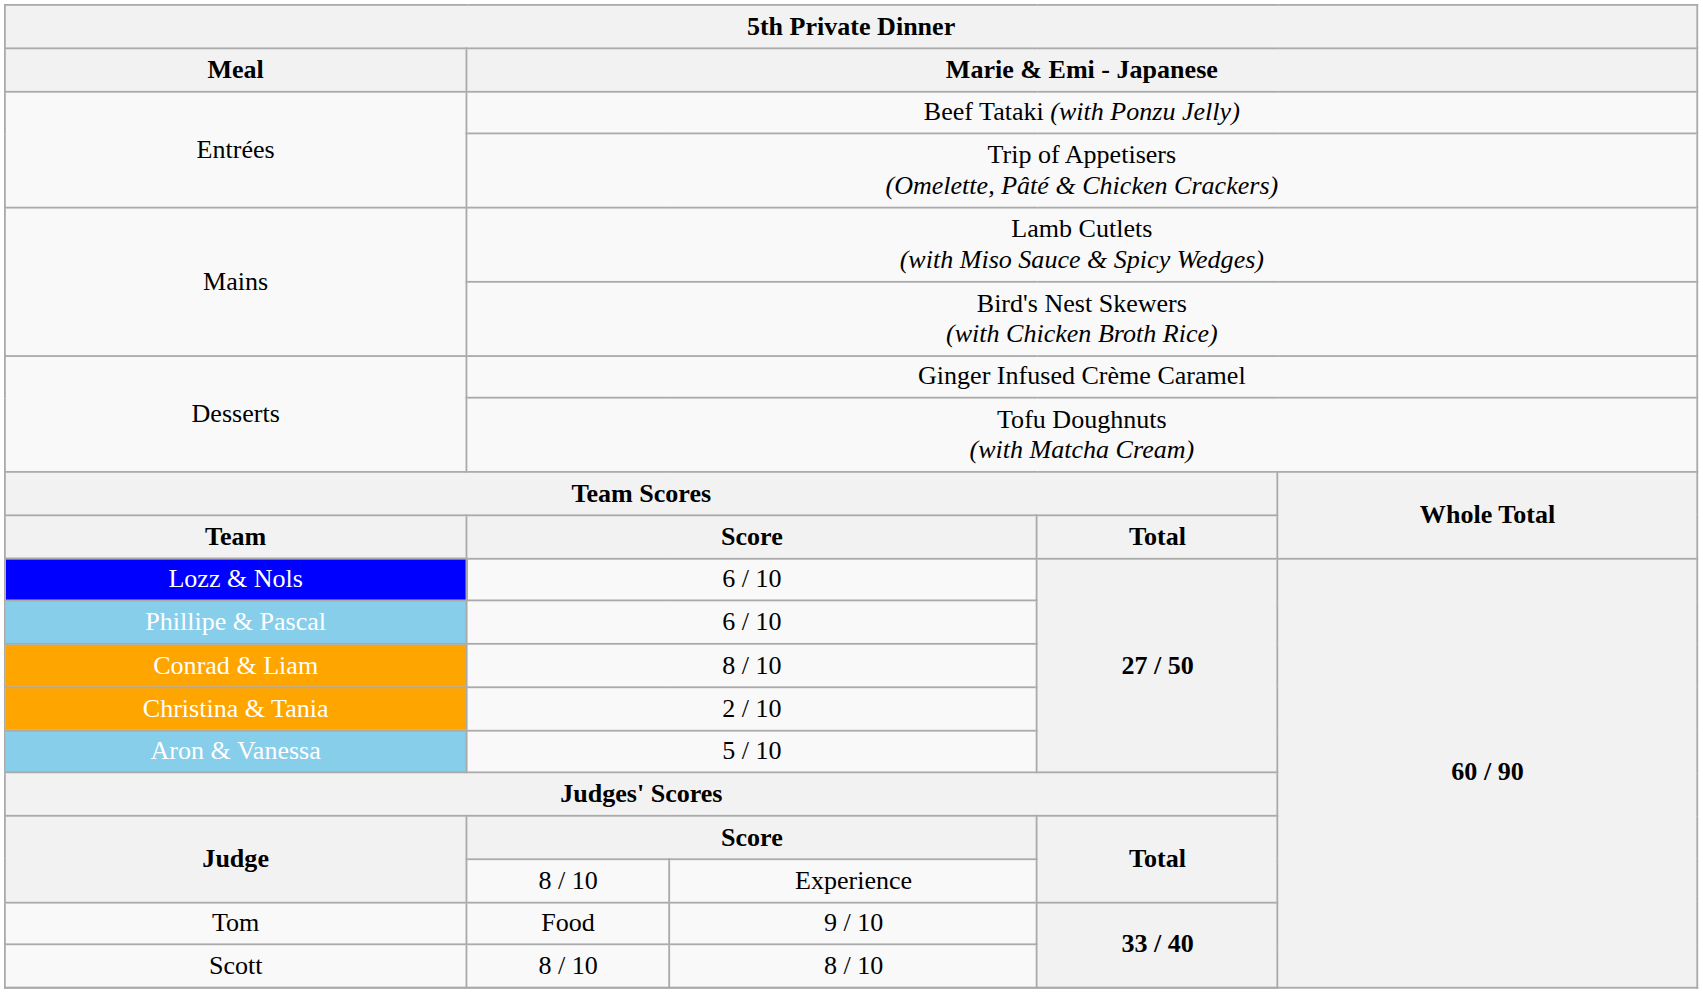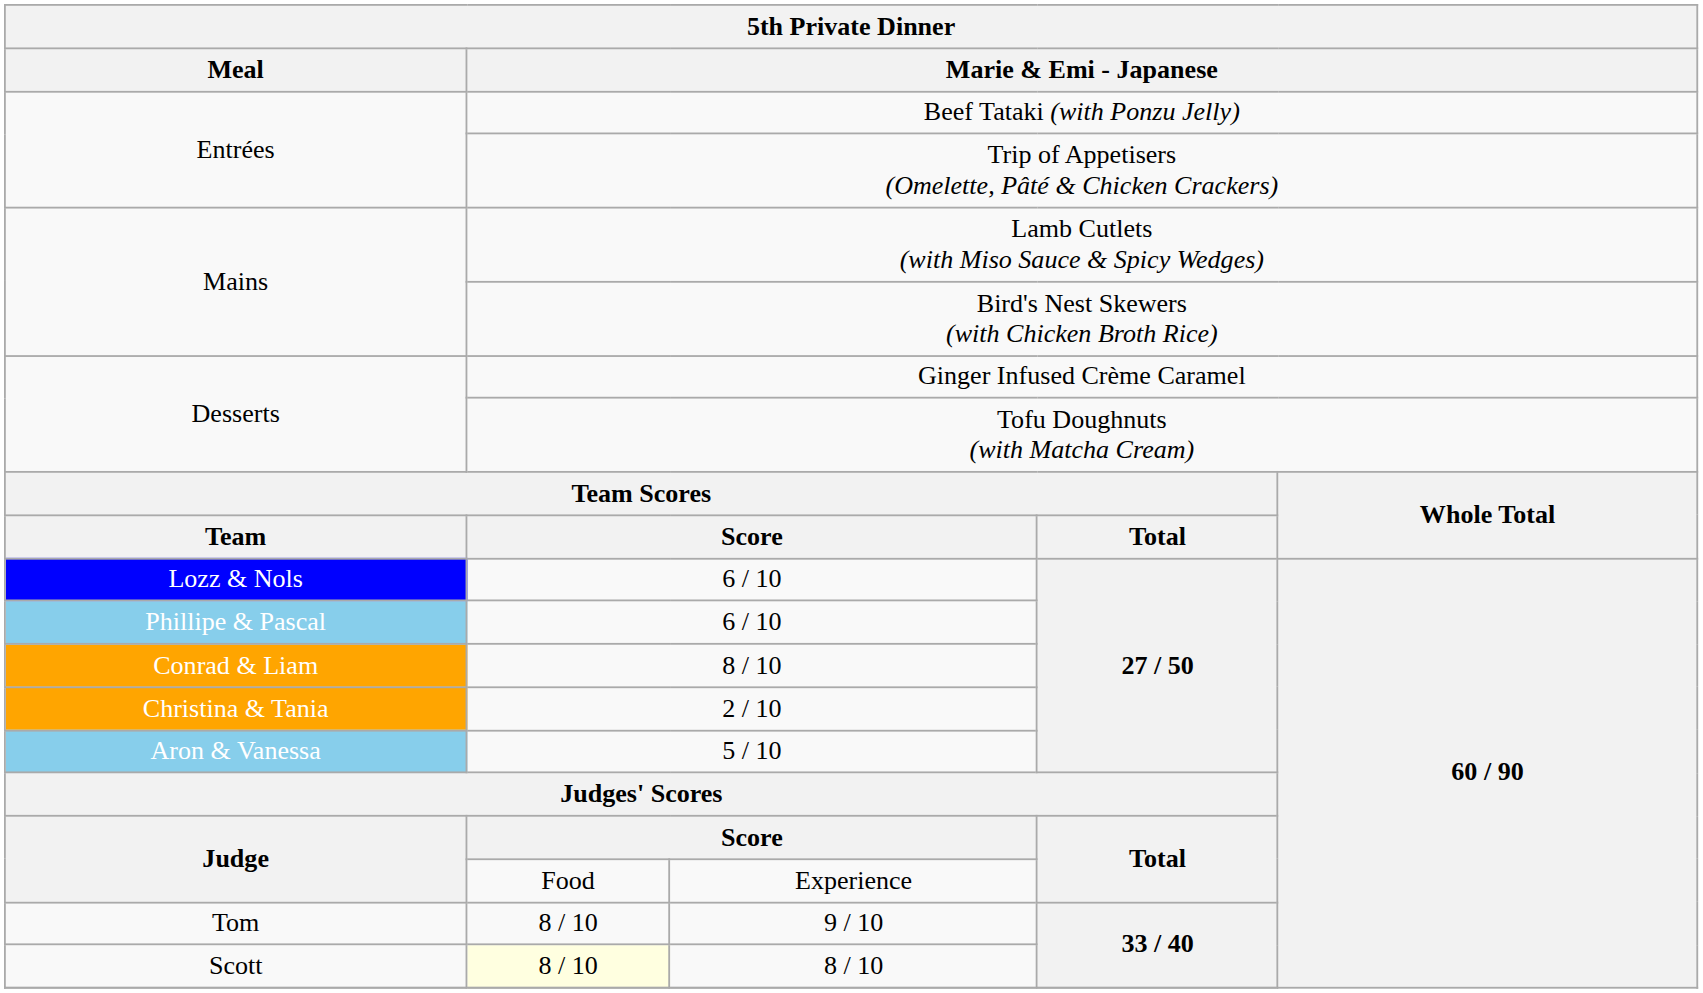(568, 880) 8 / 10 -> (568, 880) Food
(568, 923) Food -> (568, 923) 8 / 10
(568, 966) no background -> (568, 966) lightyellow background
